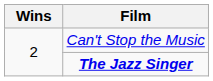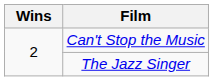(136, 64) bold -> (136, 64) normal
